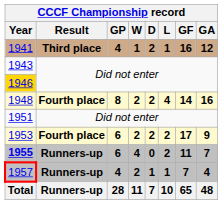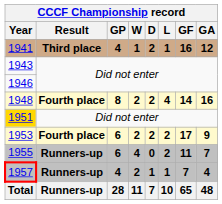(21, 83) gold background -> (21, 83) no background
(21, 118) no background -> (21, 118) gold background
(21, 153) bold -> (21, 153) normal
